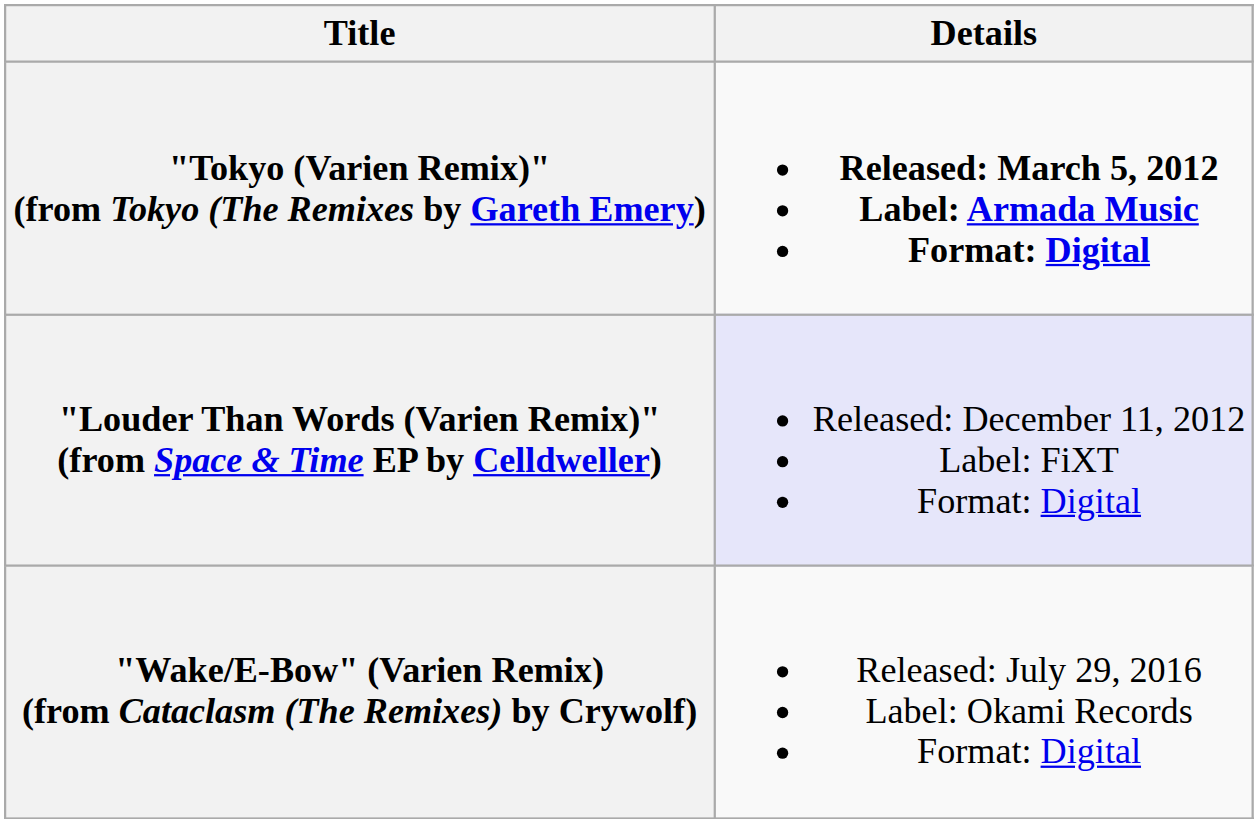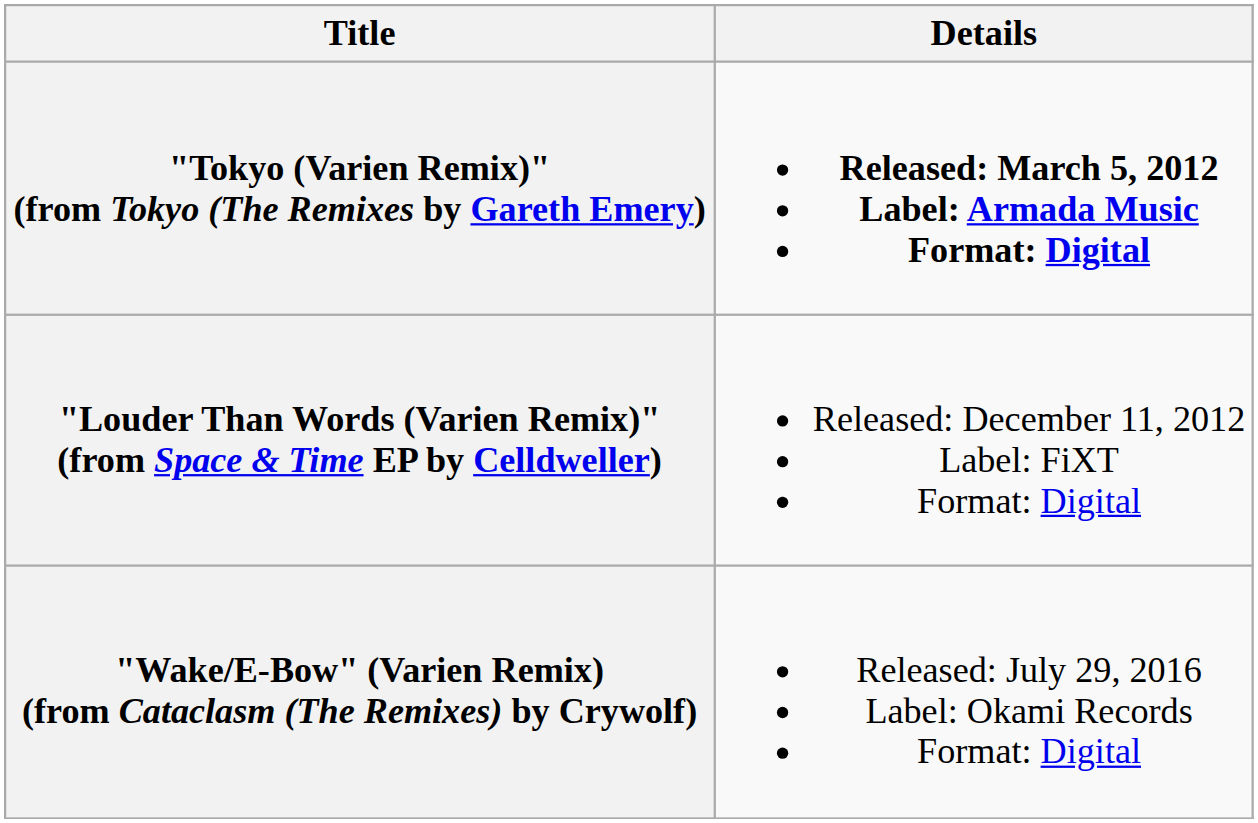(984, 460) lavender background -> (984, 460) no background
